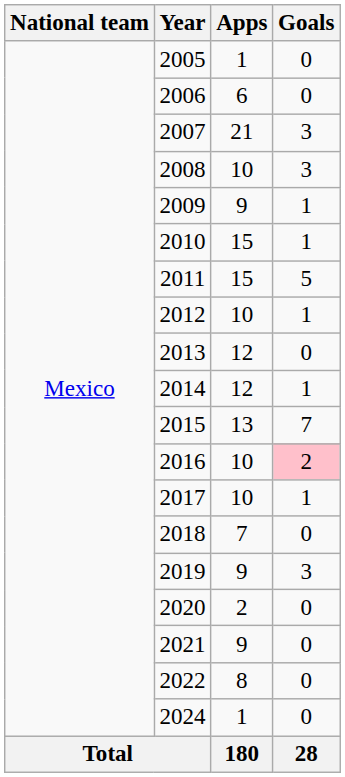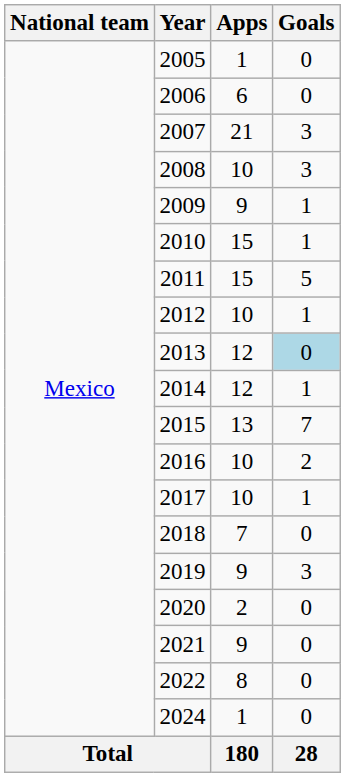(306, 351) no background -> (306, 351) lightblue background
(306, 461) pink background -> (306, 461) no background
